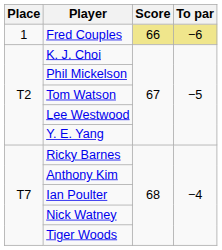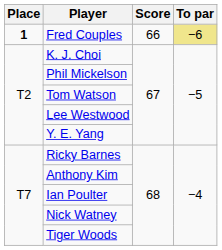(24, 34) normal -> (24, 34) bold
(153, 34) khaki background -> (153, 34) no background
